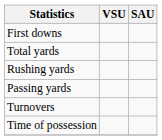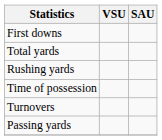rows swapped: (39, 88) <-> (52, 125)
